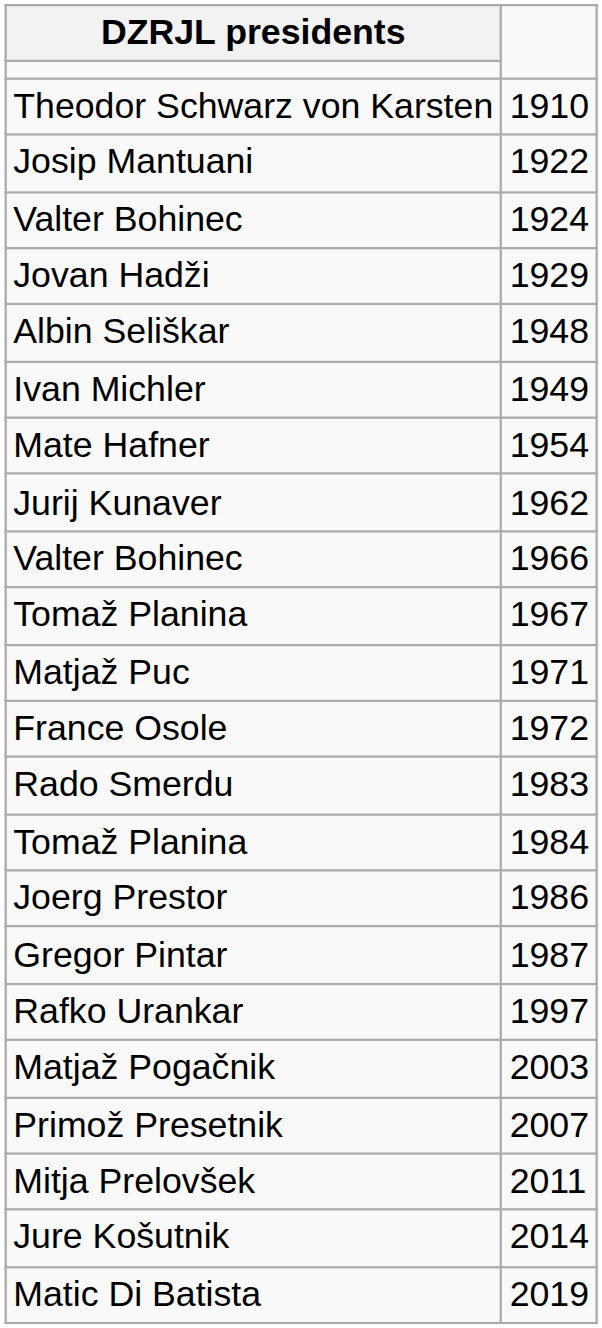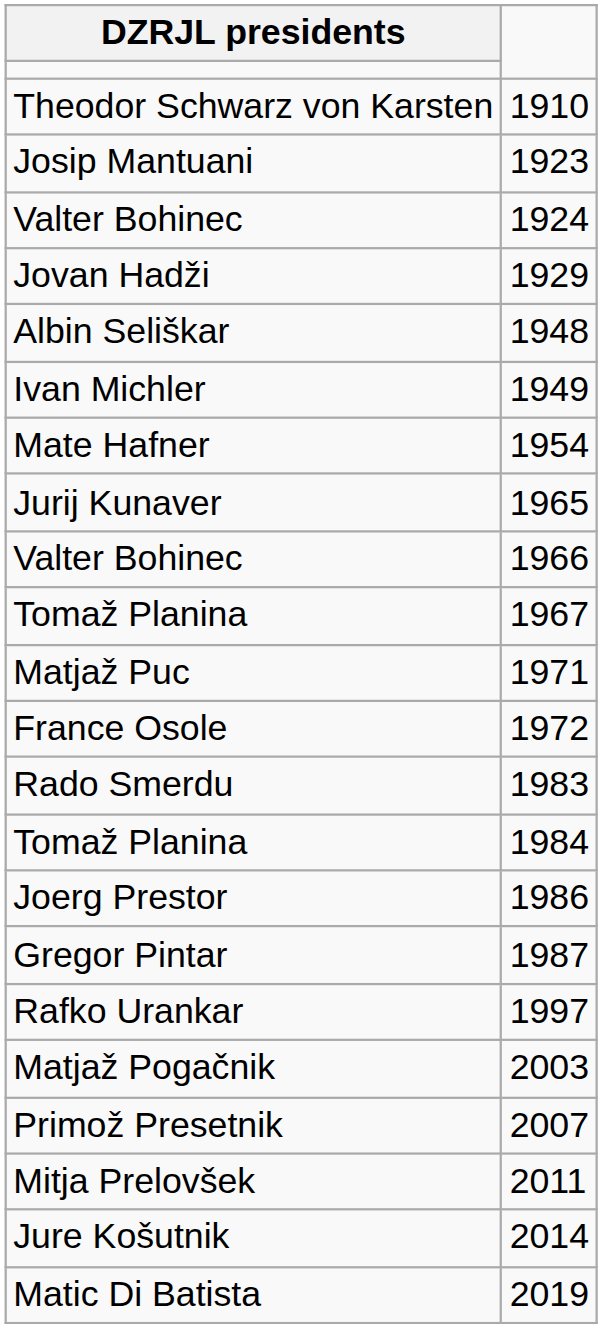(549, 162) 1922 -> (549, 162) 1923
(549, 501) 1962 -> (549, 501) 1965
